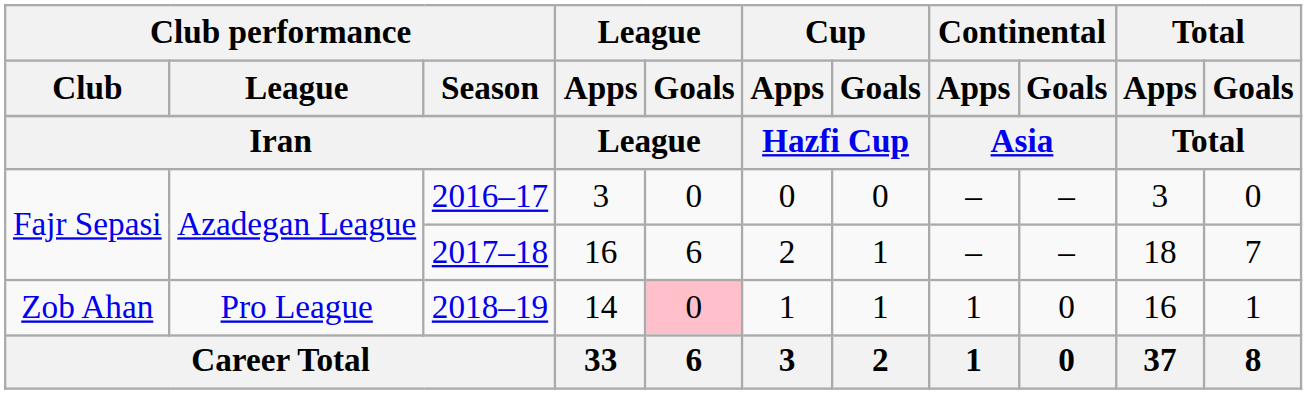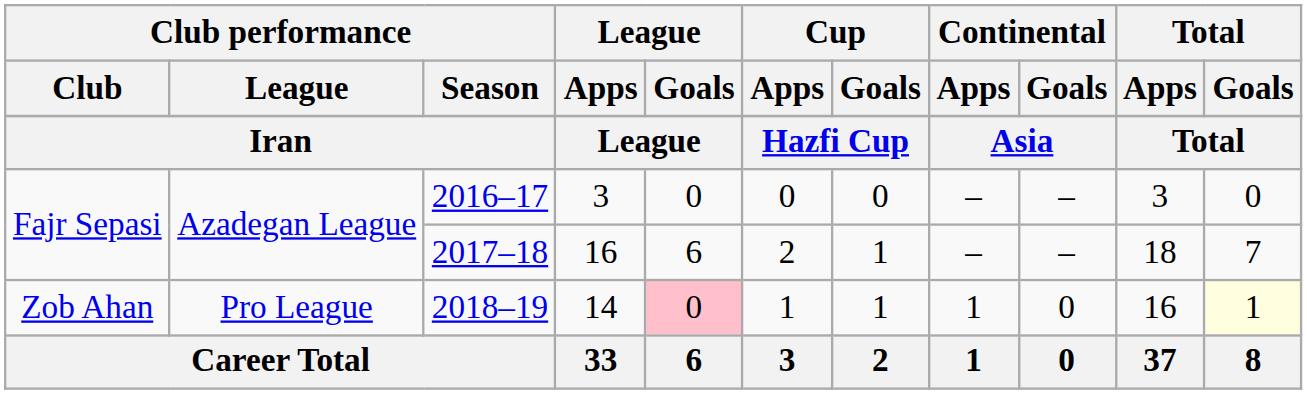(1253, 306) no background -> (1253, 306) lightyellow background
